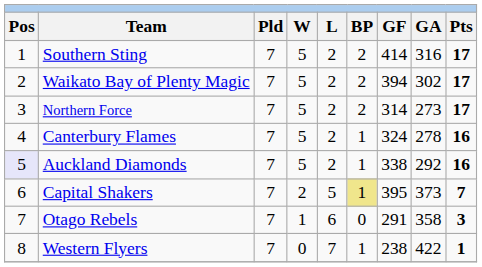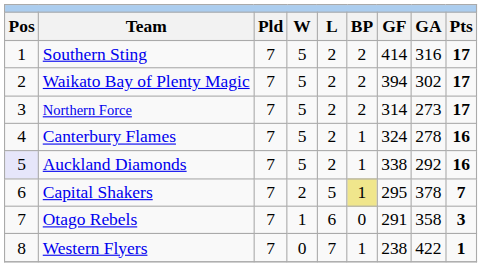(394, 192) 395 -> (394, 192) 295
(428, 192) 373 -> (428, 192) 378
